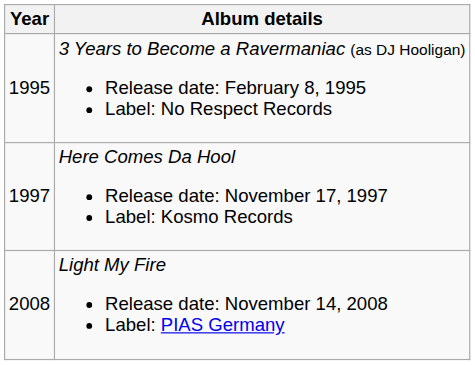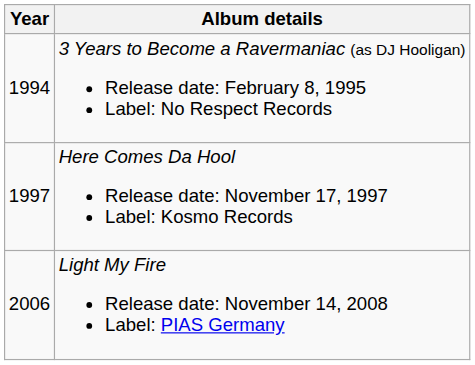(30, 88) 1995 -> (30, 88) 1994
(30, 304) 2008 -> (30, 304) 2006
